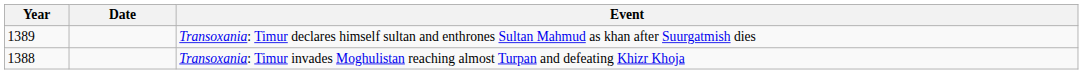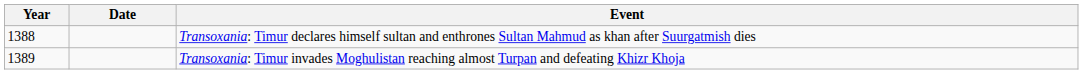(21, 36) 1389 -> (21, 36) 1388
(21, 58) 1388 -> (21, 58) 1389
